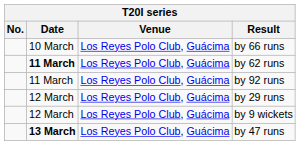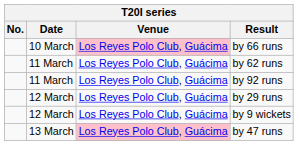(155, 47) no background -> (153, 47) pink background
(52, 64) bold -> (51, 64) normal
(52, 132) bold -> (51, 132) normal
(155, 132) no background -> (153, 132) pink background
